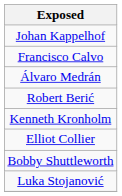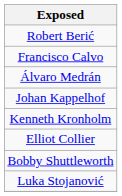(60, 35) Johan Kappelhof -> (60, 35) Robert Berić
(60, 98) Robert Berić -> (60, 98) Johan Kappelhof
